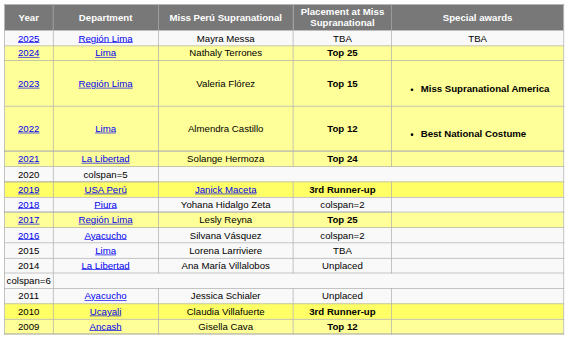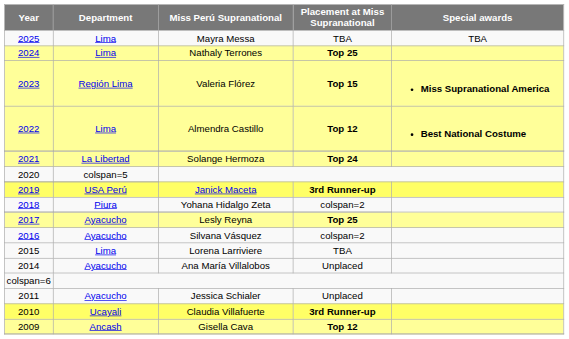(106, 38) Región Lima -> (106, 38) Lima
(106, 220) Región Lima -> (106, 220) Ayacucho
(106, 266) La Libertad -> (106, 266) Ayacucho
